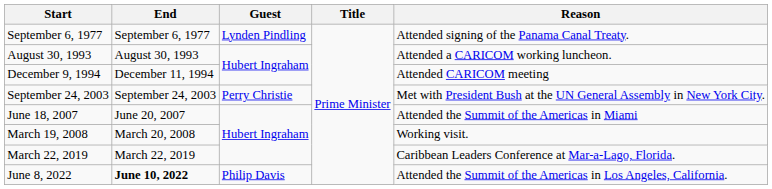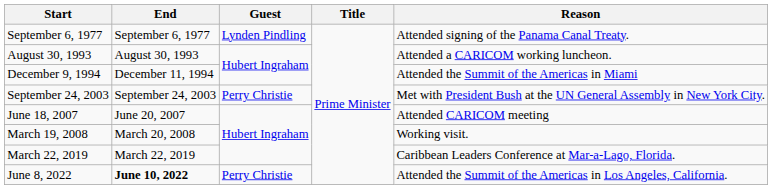(473, 74) Attended CARICOM meeting -> (517, 74) Attended the Summit of the Americas in Miami
(517, 114) Attended the Summit of the Americas in Miami -> (473, 114) Attended CARICOM meeting
(253, 174) Philip Davis -> (257, 174) Perry Christie
